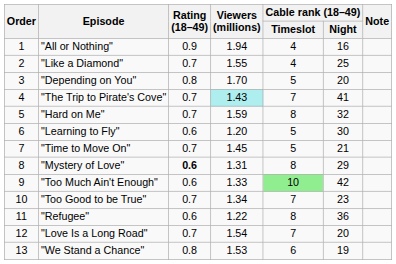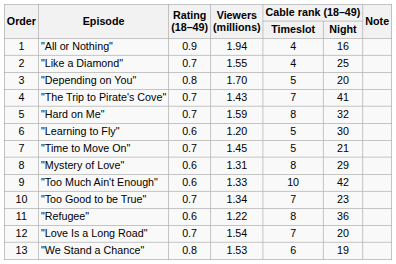(237, 98) paleturquoise background -> (237, 98) no background
(190, 166) bold -> (190, 166) normal
(293, 183) lightgreen background -> (293, 183) no background
